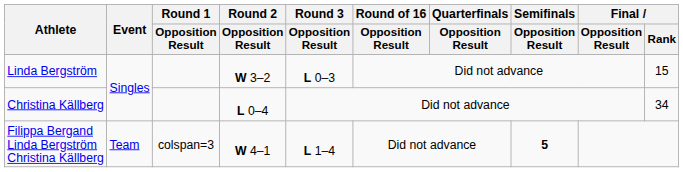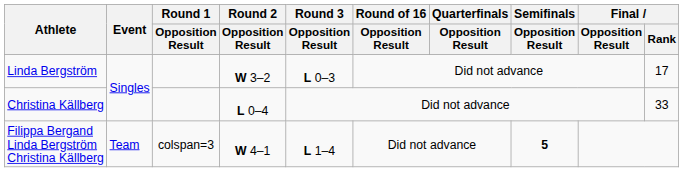(662, 72) 15 -> (662, 72) 17
(662, 105) 34 -> (662, 105) 33
